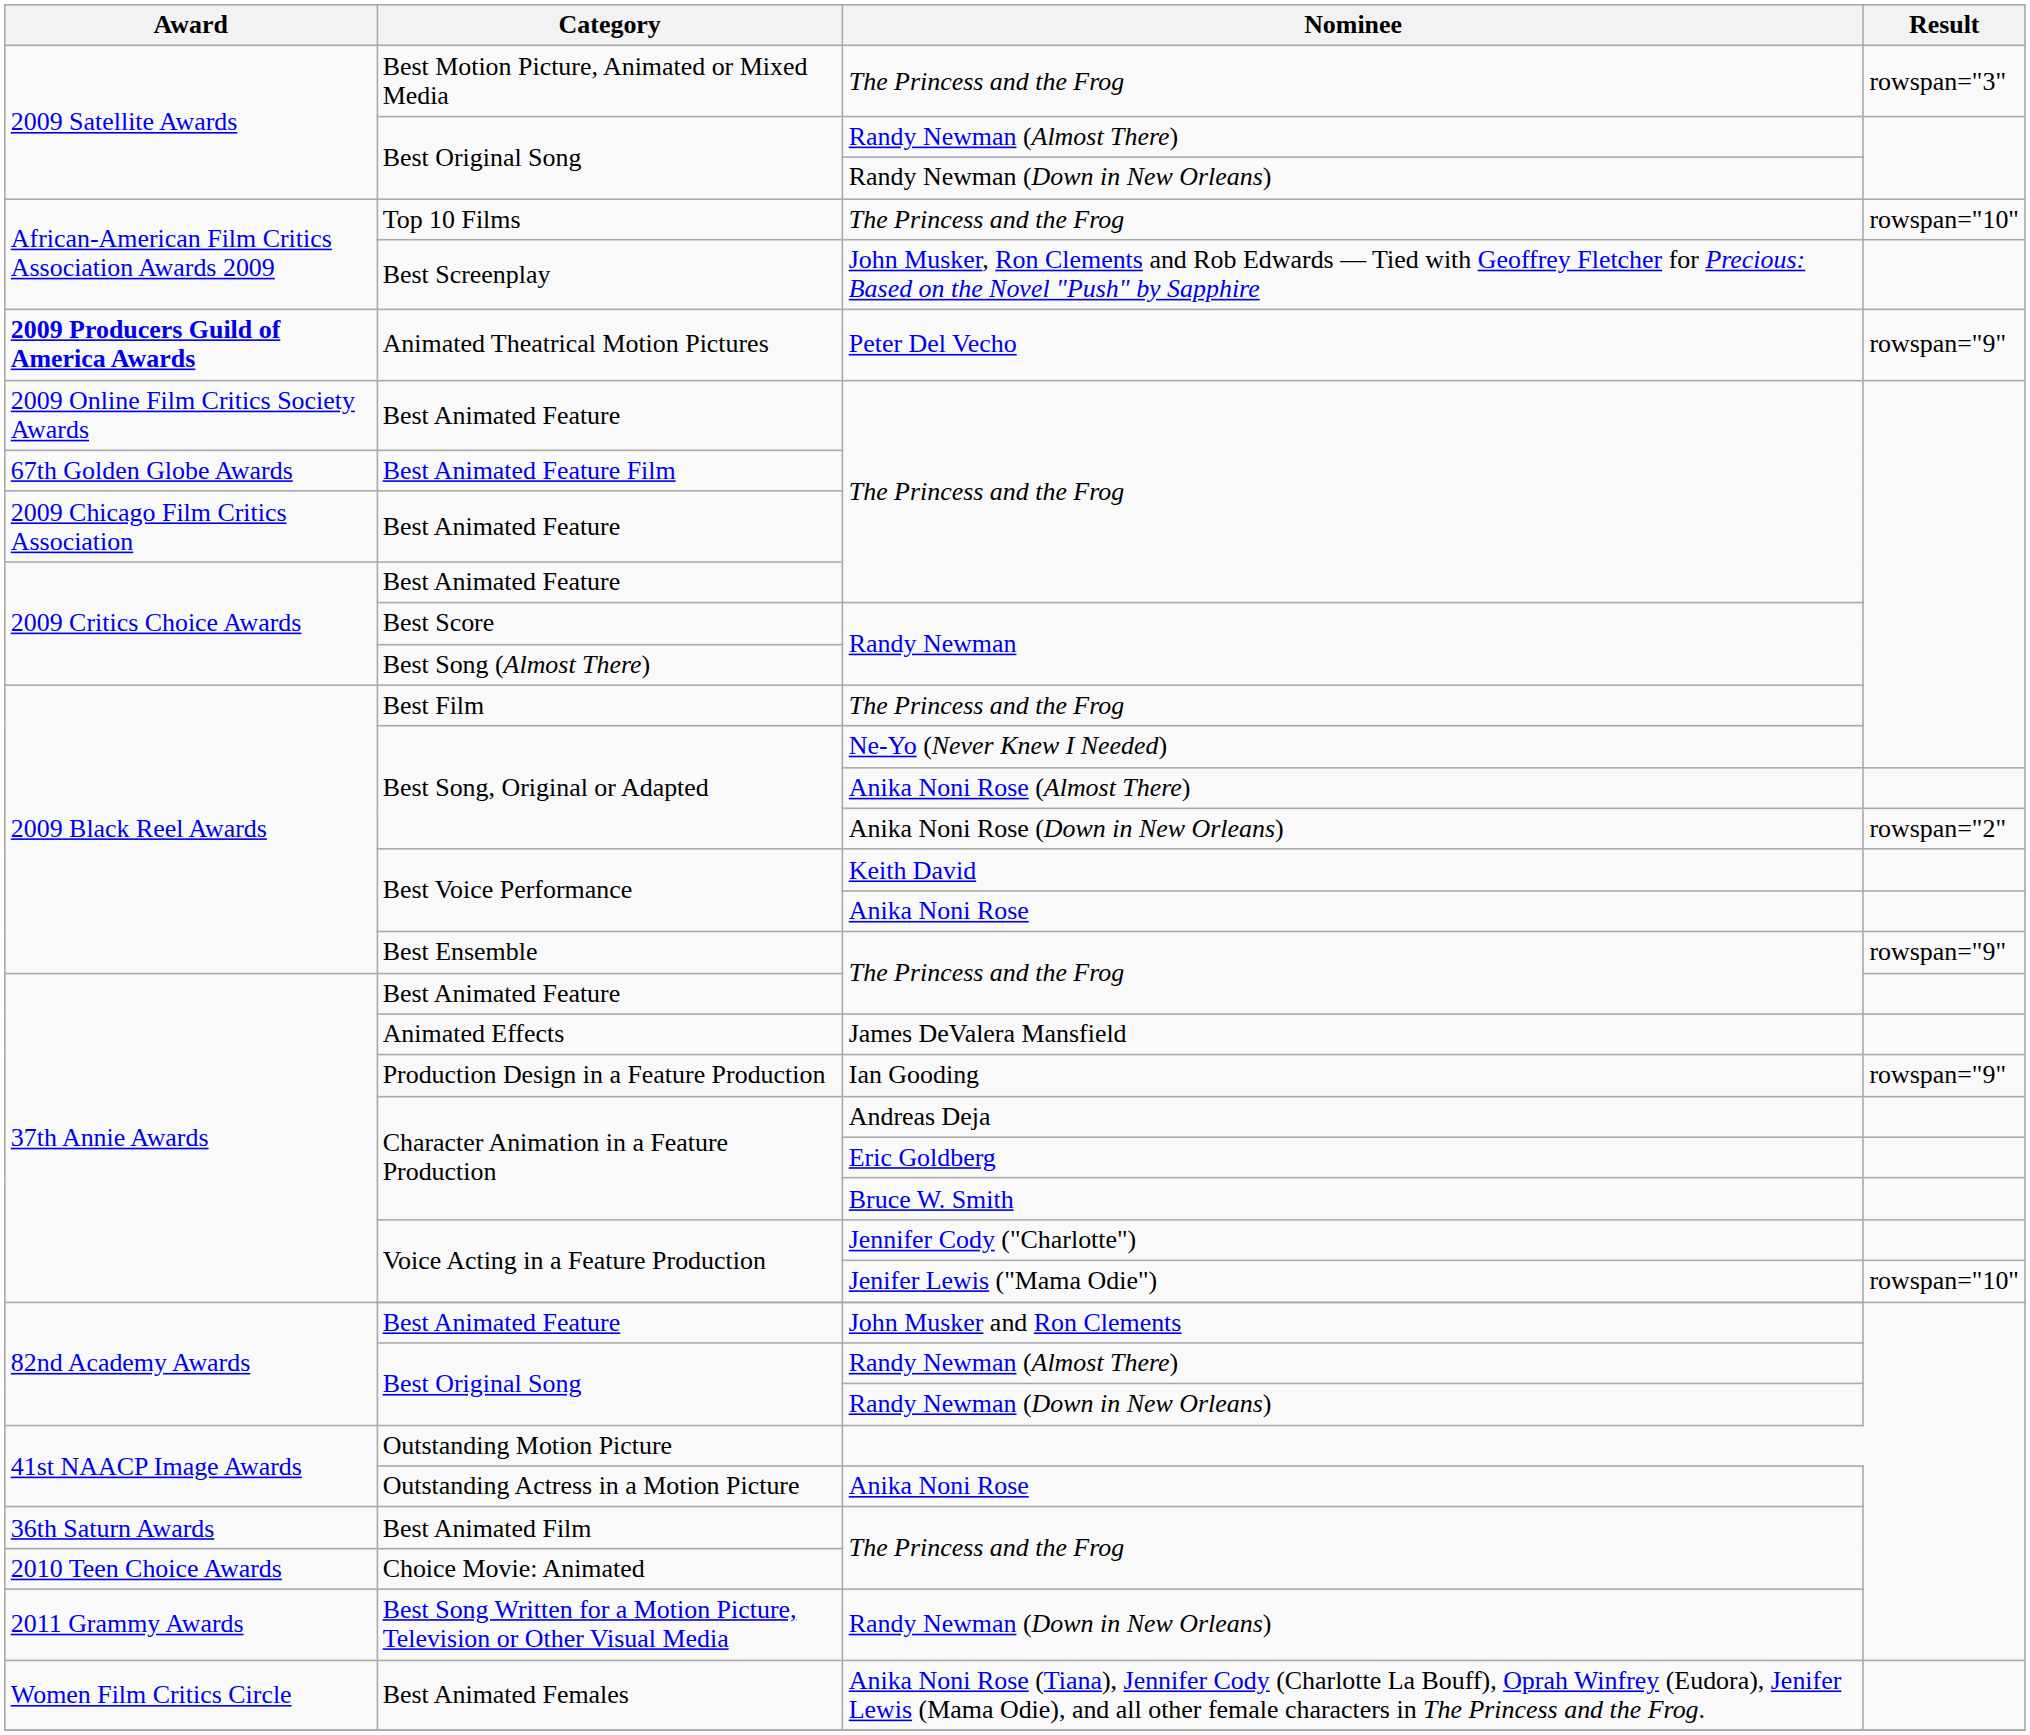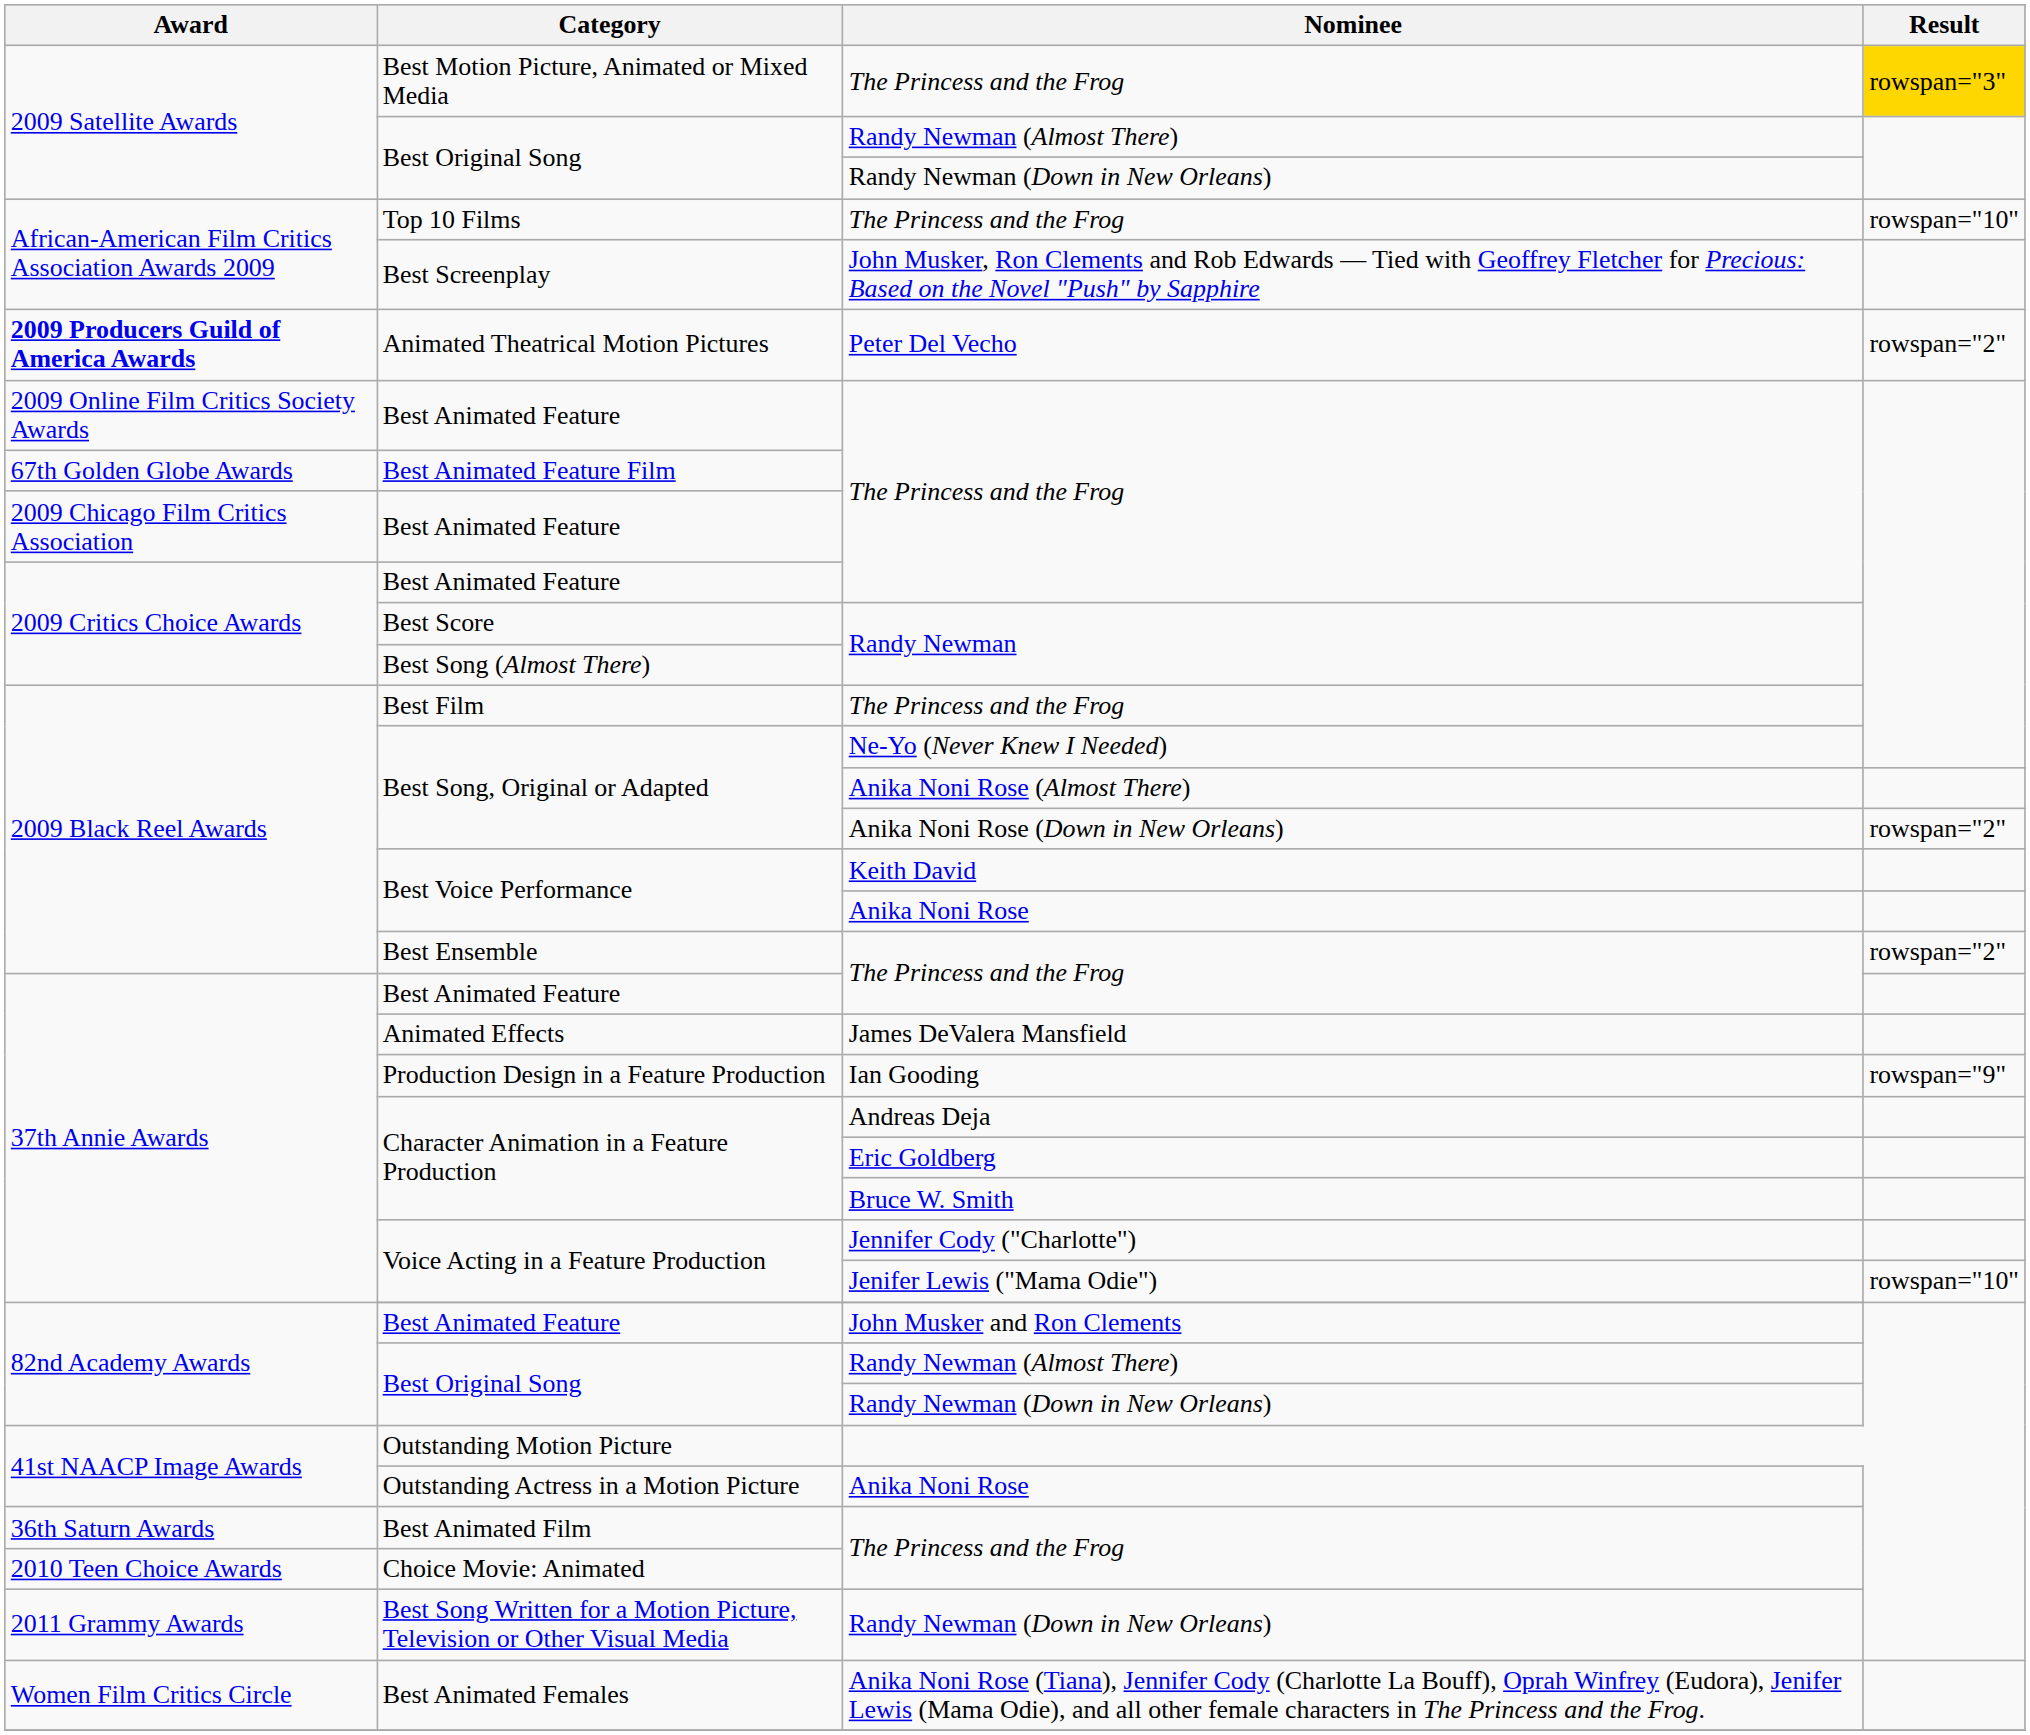(1938, 80) no background -> (1938, 80) gold background
(1938, 344) rowspan="9" -> (1938, 344) rowspan="2"
(1938, 951) rowspan="9" -> (1938, 951) rowspan="2"
